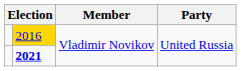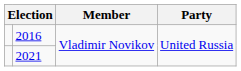(28, 35) gold background -> (28, 35) no background
(28, 55) bold -> (28, 55) normal
